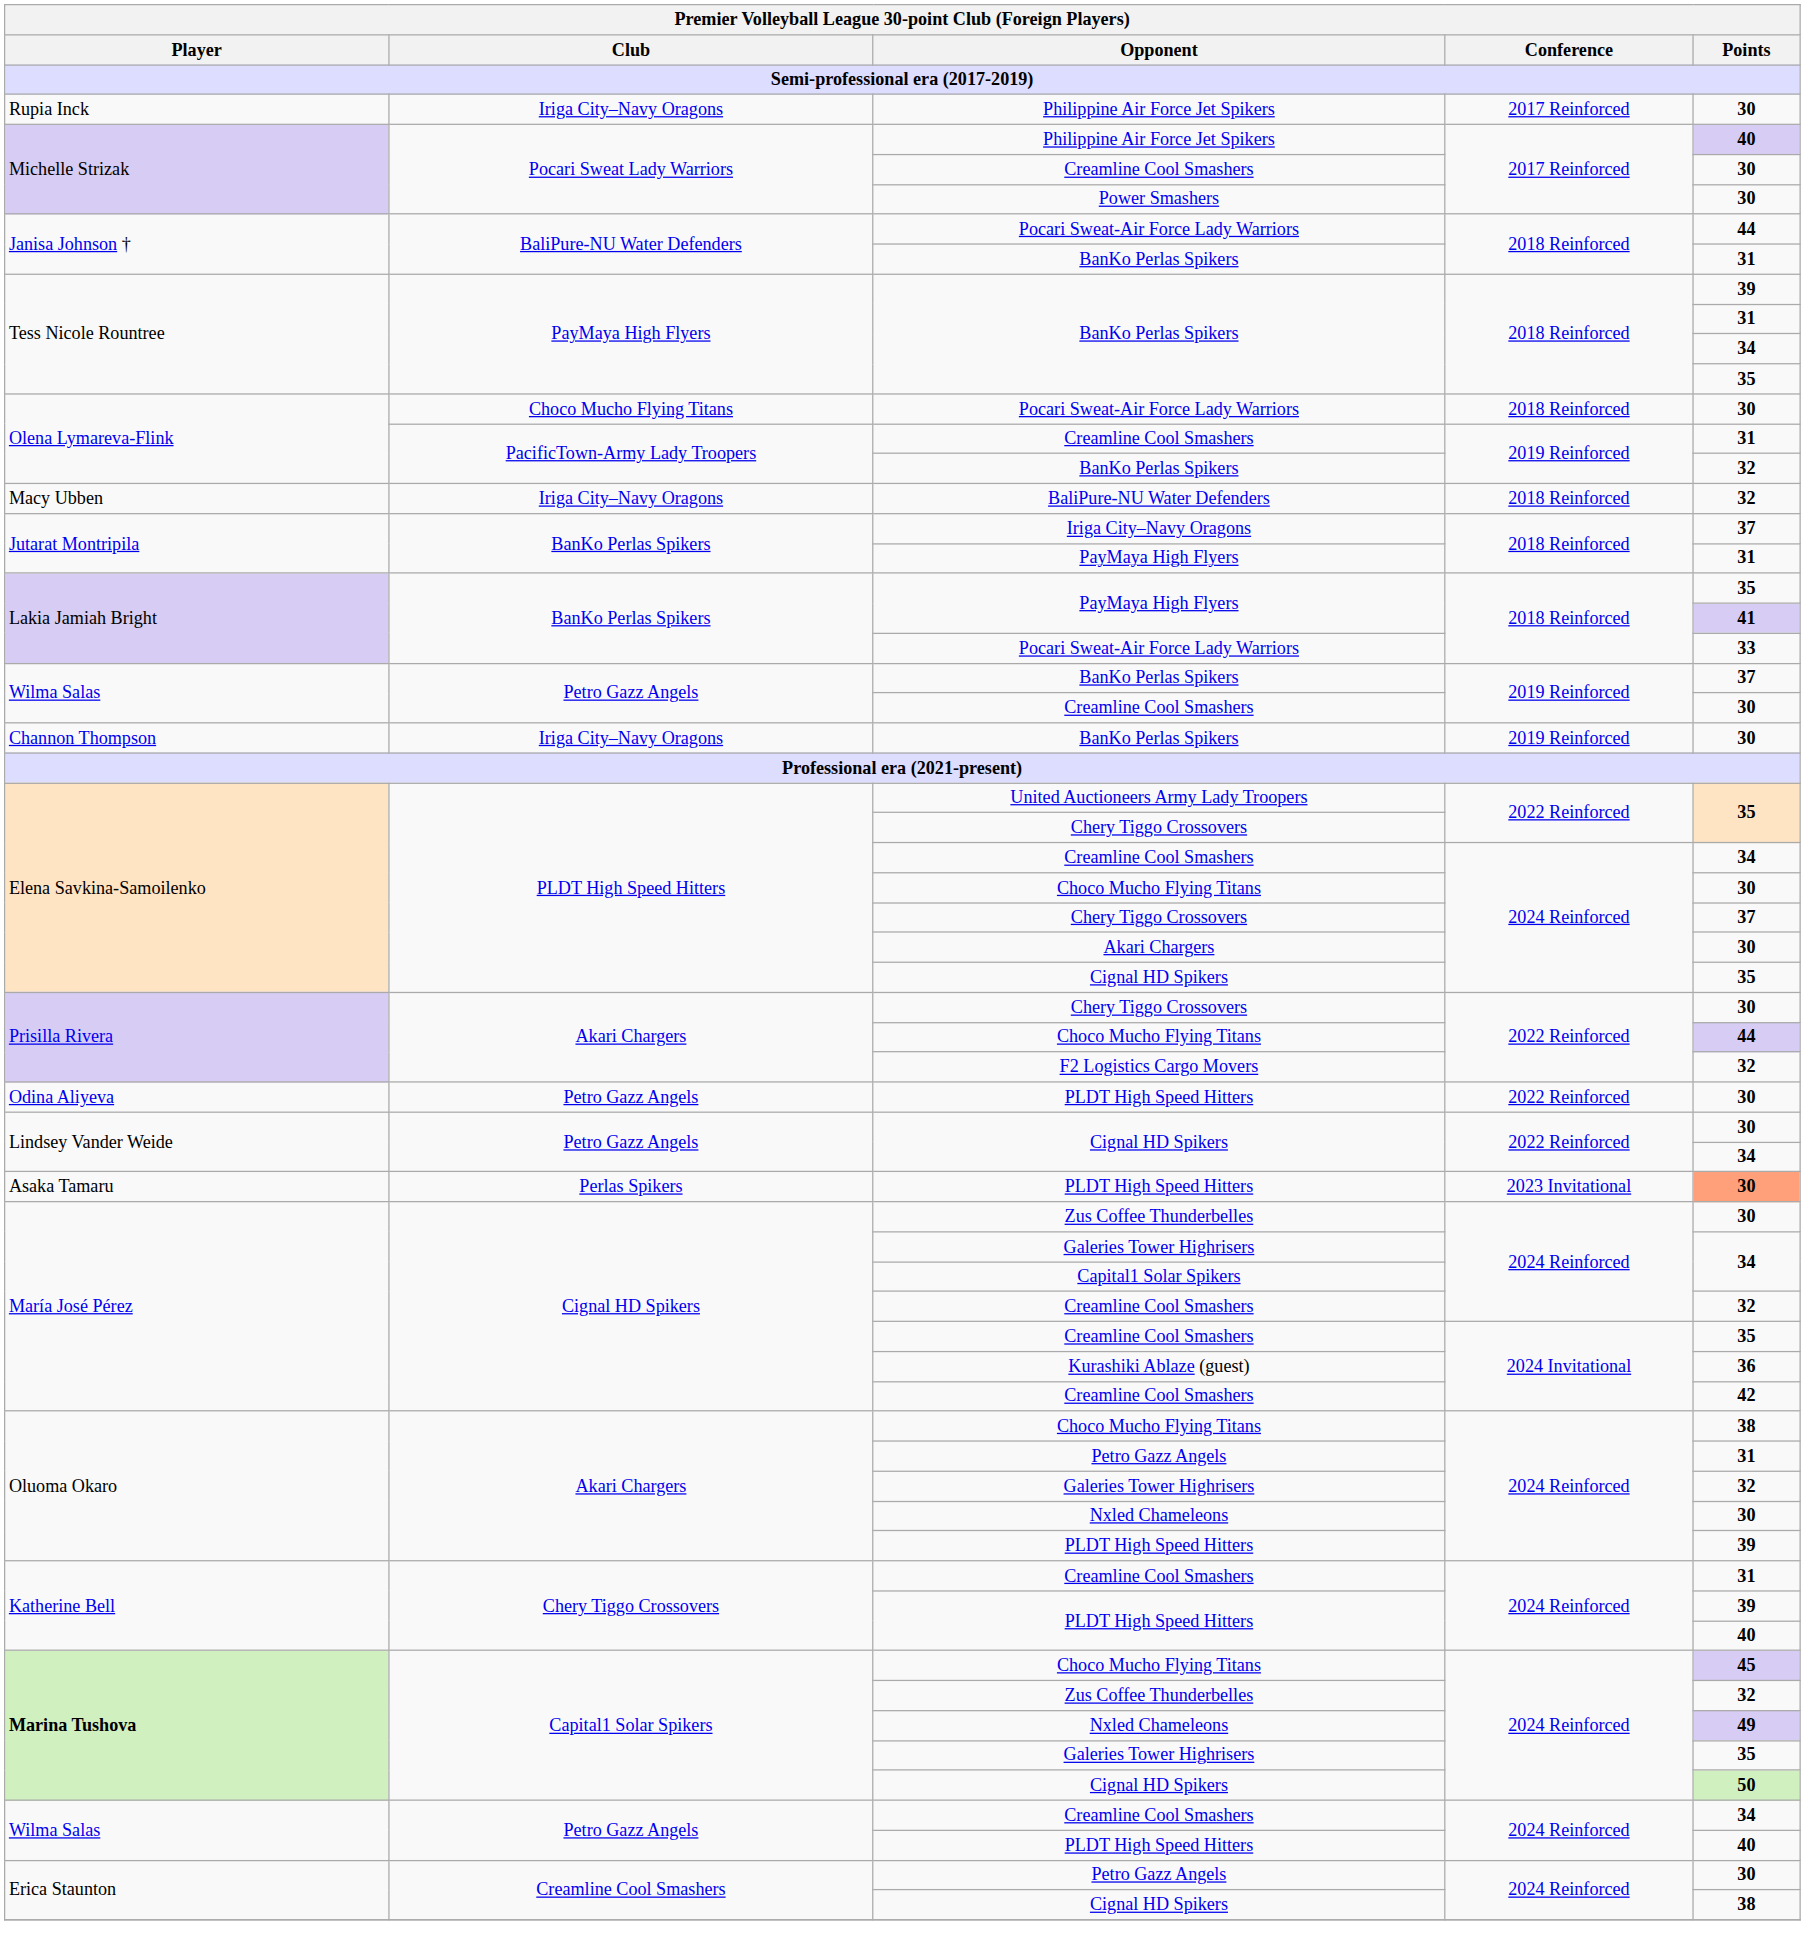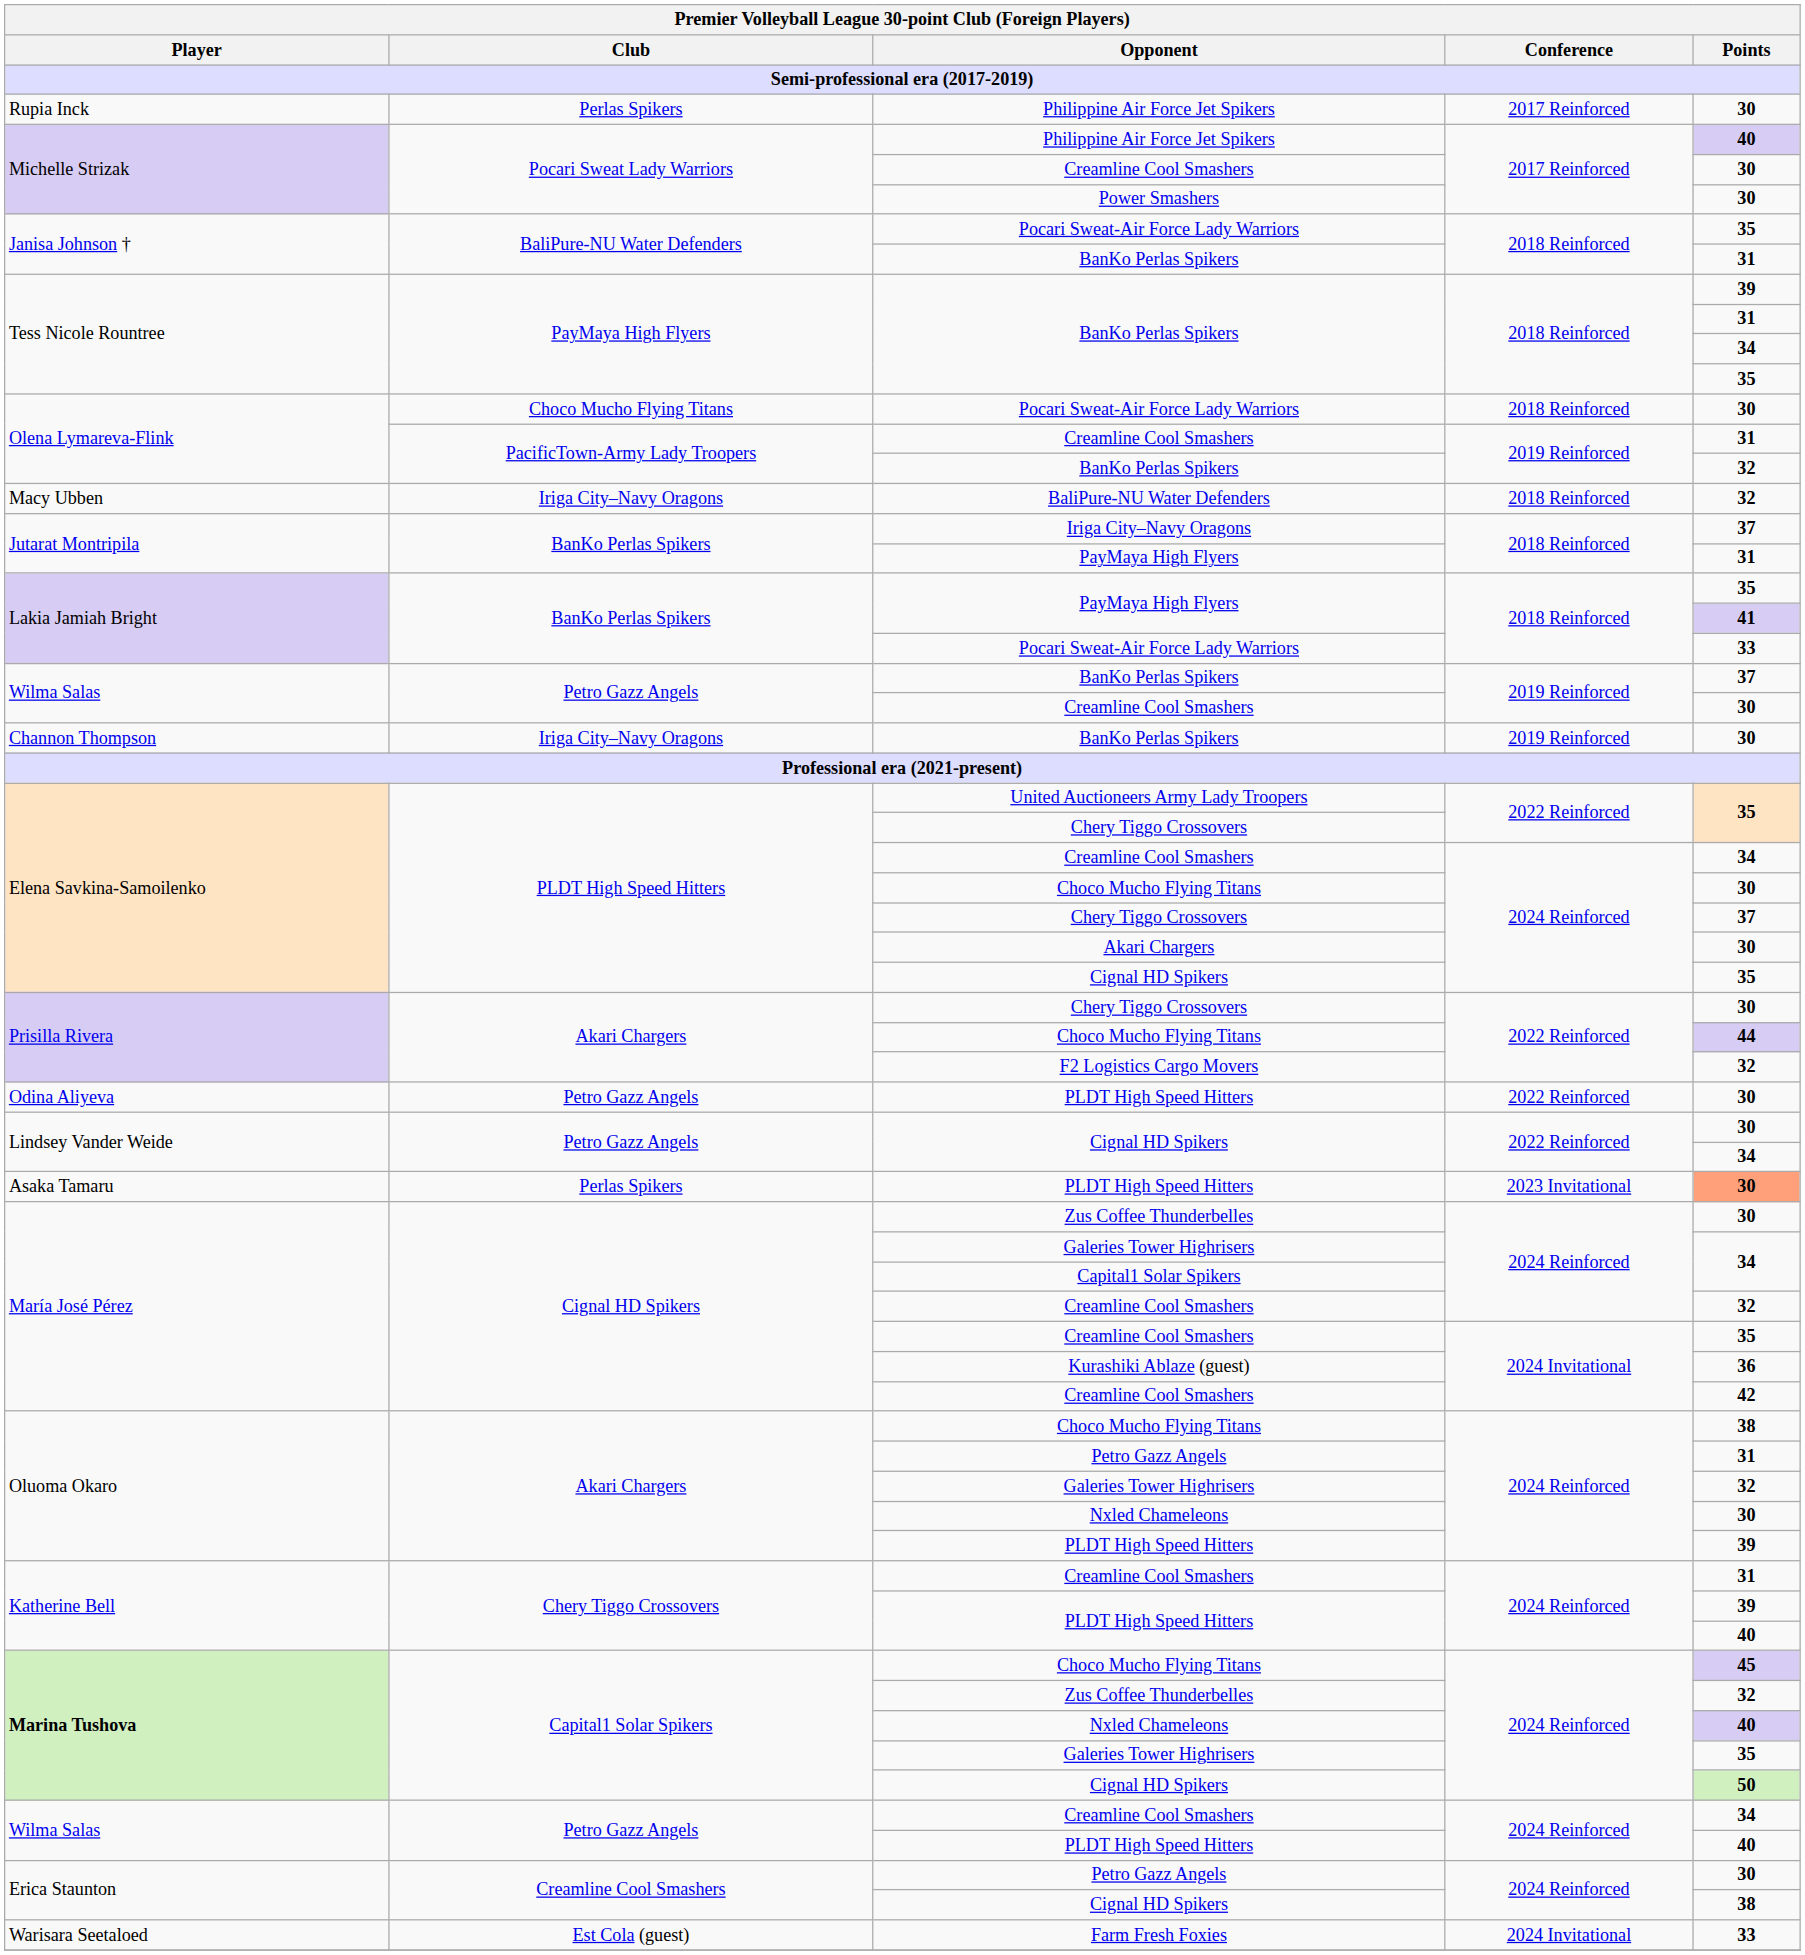(631, 109) Iriga City–Navy Oragons -> (631, 109) Perlas Spikers
(1746, 229) 44 -> (1746, 229) 35
(1746, 1725) 49 -> (1746, 1725) 40
+ row: (78, 1935)
